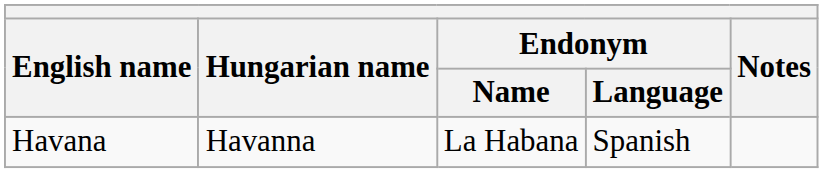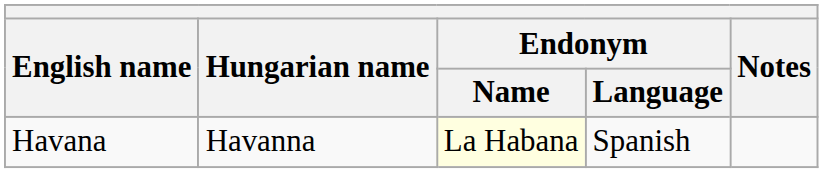(511, 141) no background -> (511, 141) lightyellow background
